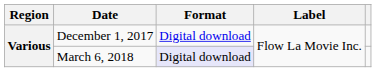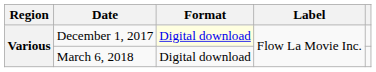(205, 35) no background -> (205, 35) lightyellow background
(205, 56) lavender background -> (205, 56) no background
